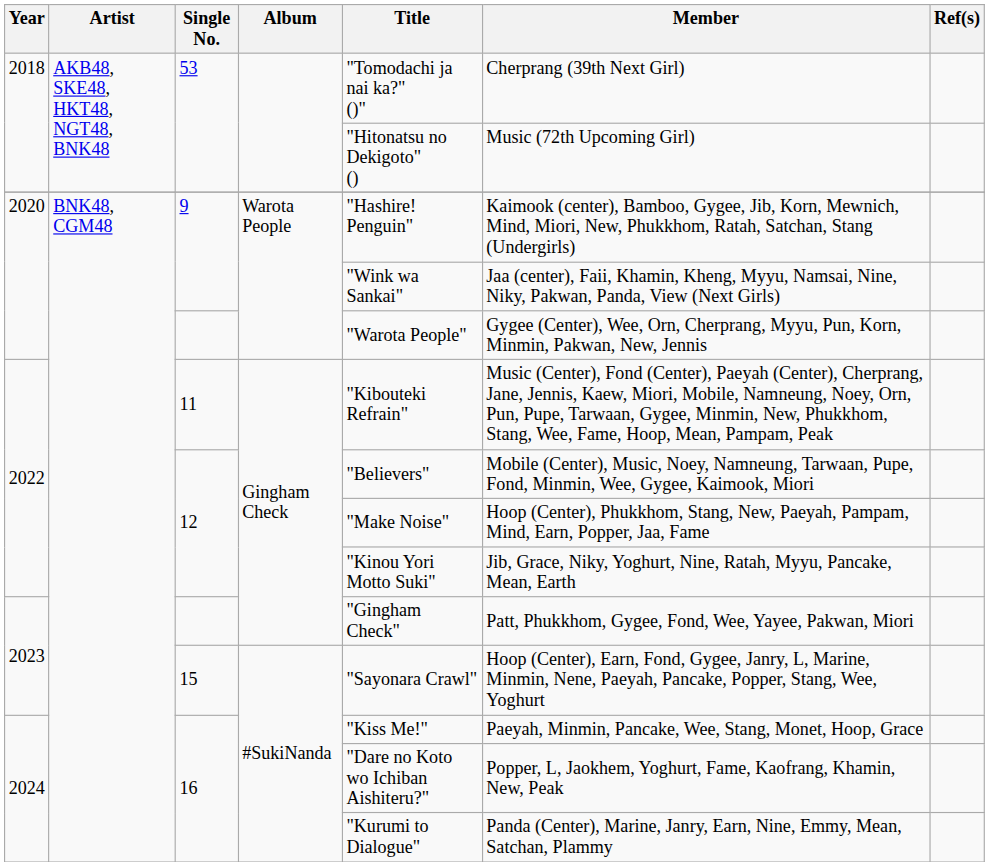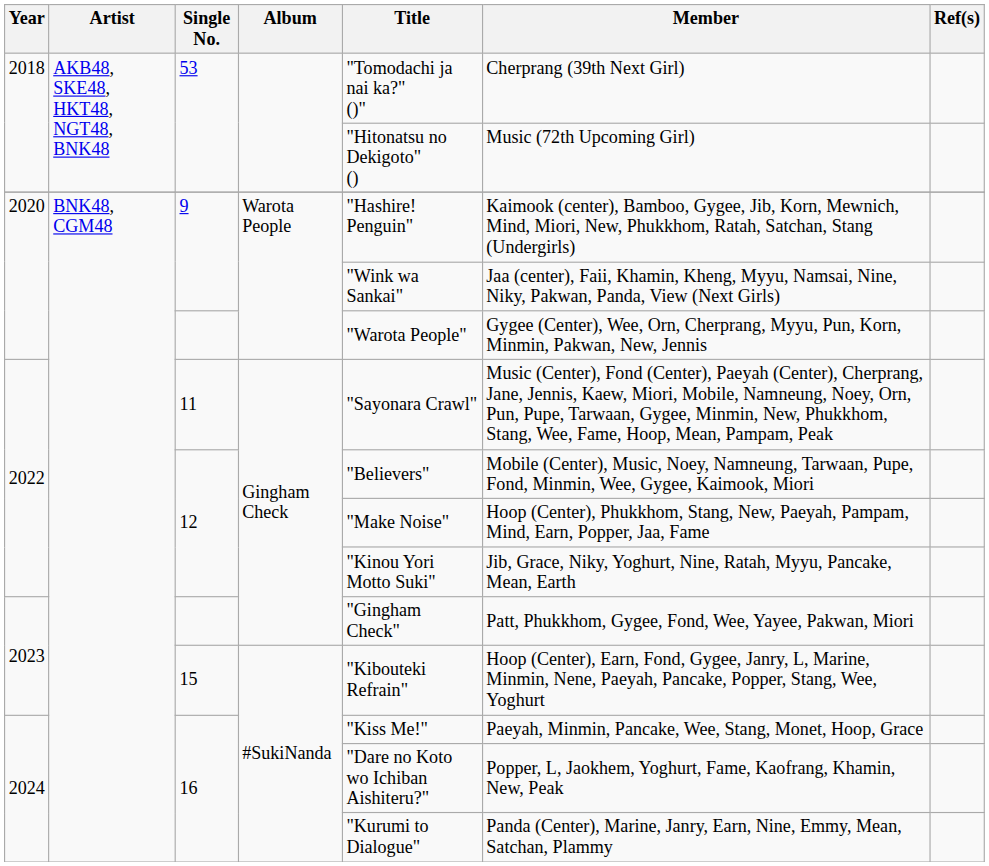(386, 404) "Kibouteki Refrain" -> (412, 404) "Sayonara Crawl"
(412, 680) "Sayonara Crawl" -> (386, 680) "Kibouteki Refrain"
